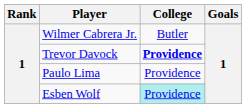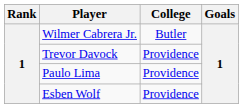(172, 53) bold -> (171, 53) normal
(172, 93) paleturquoise background -> (171, 93) no background
